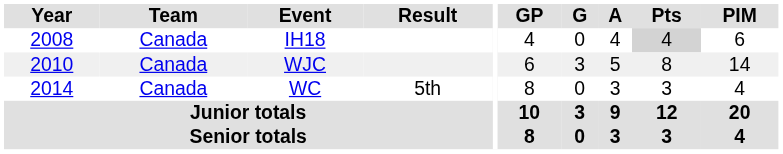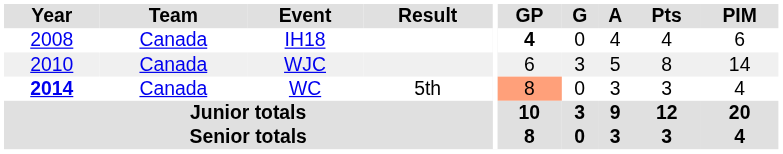(529, 40) normal -> (529, 40) bold
(667, 40) lightgrey background -> (667, 40) no background
(52, 88) normal -> (52, 88) bold
(529, 88) no background -> (529, 88) lightsalmon background
